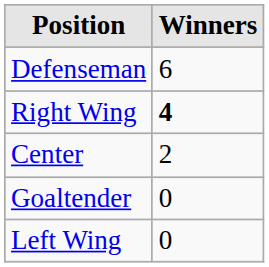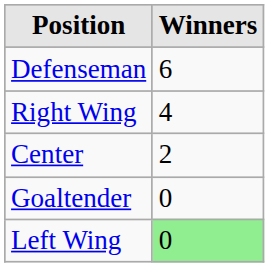(165, 111) bold -> (165, 111) normal
(165, 240) no background -> (165, 240) lightgreen background
